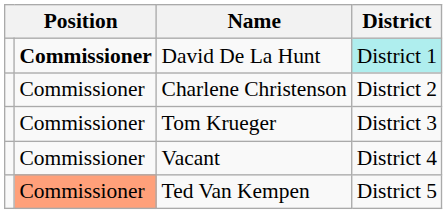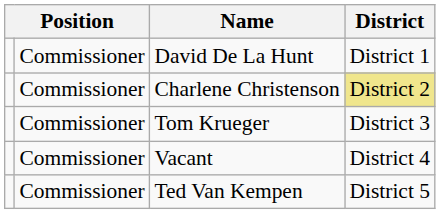(86, 55) bold -> (82, 55) normal
(397, 55) paleturquoise background -> (390, 55) no background
(397, 89) no background -> (390, 89) khaki background
(82, 191) lightsalmon background -> (82, 191) no background
